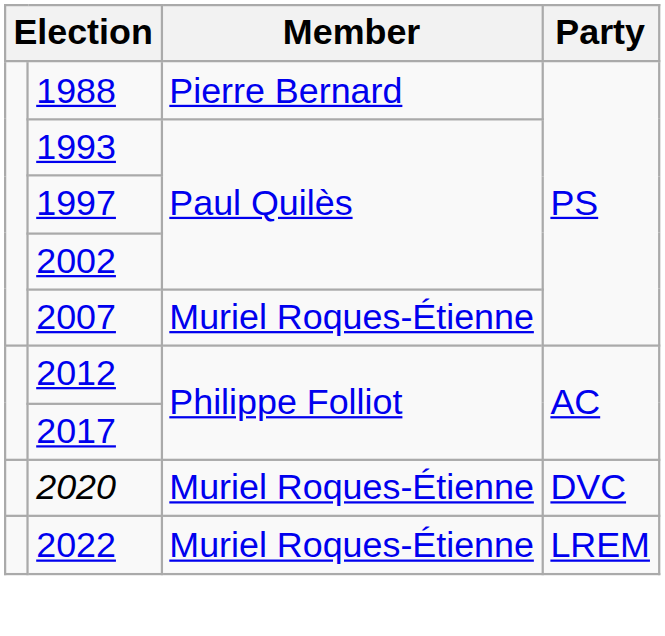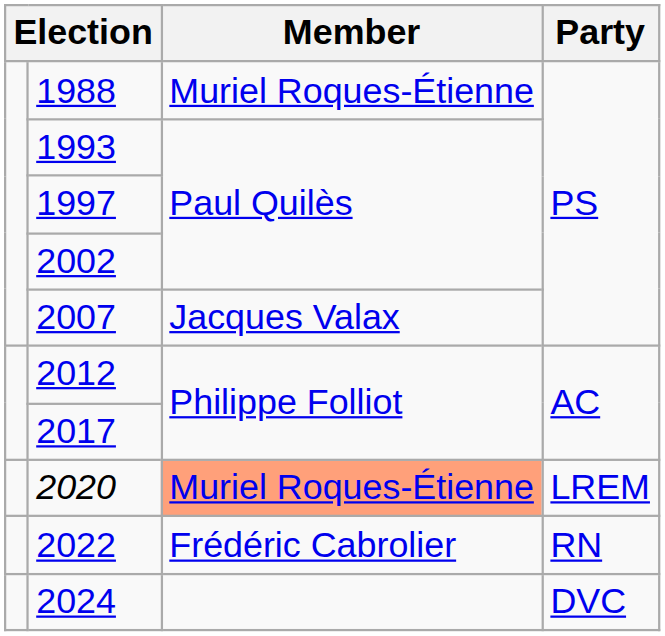(286, 89) Pierre Bernard -> (352, 89) Muriel Roques-Étienne
(352, 317) Muriel Roques-Étienne -> (285, 317) Jacques Valax
(352, 487) no background -> (352, 487) lightsalmon background
(588, 487) DVC -> (600, 487) LREM
(352, 544) Muriel Roques-Étienne -> (313, 544) Frédéric Cabrolier
(600, 544) LREM -> (576, 544) RN
+ row: (76, 601)
